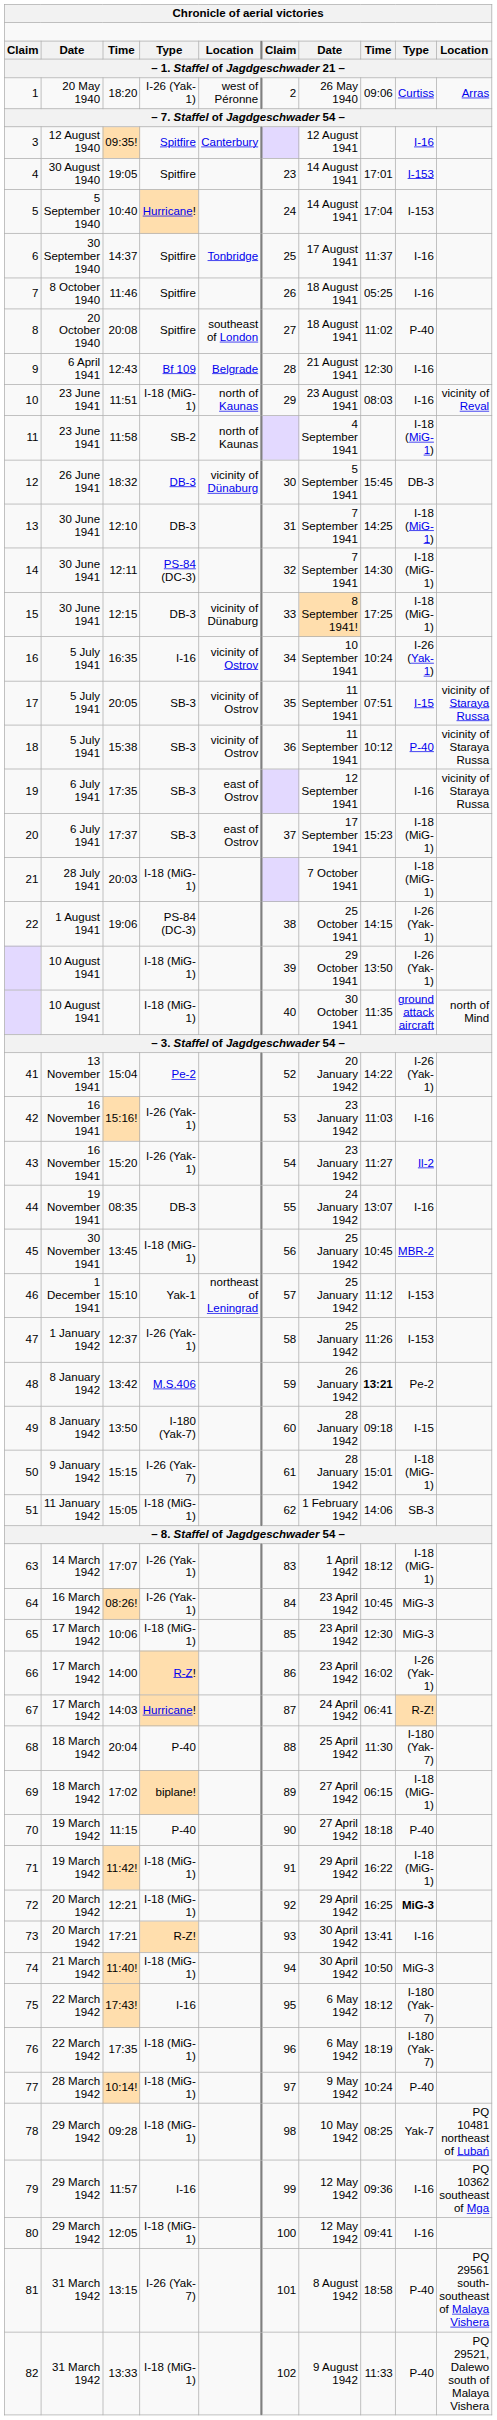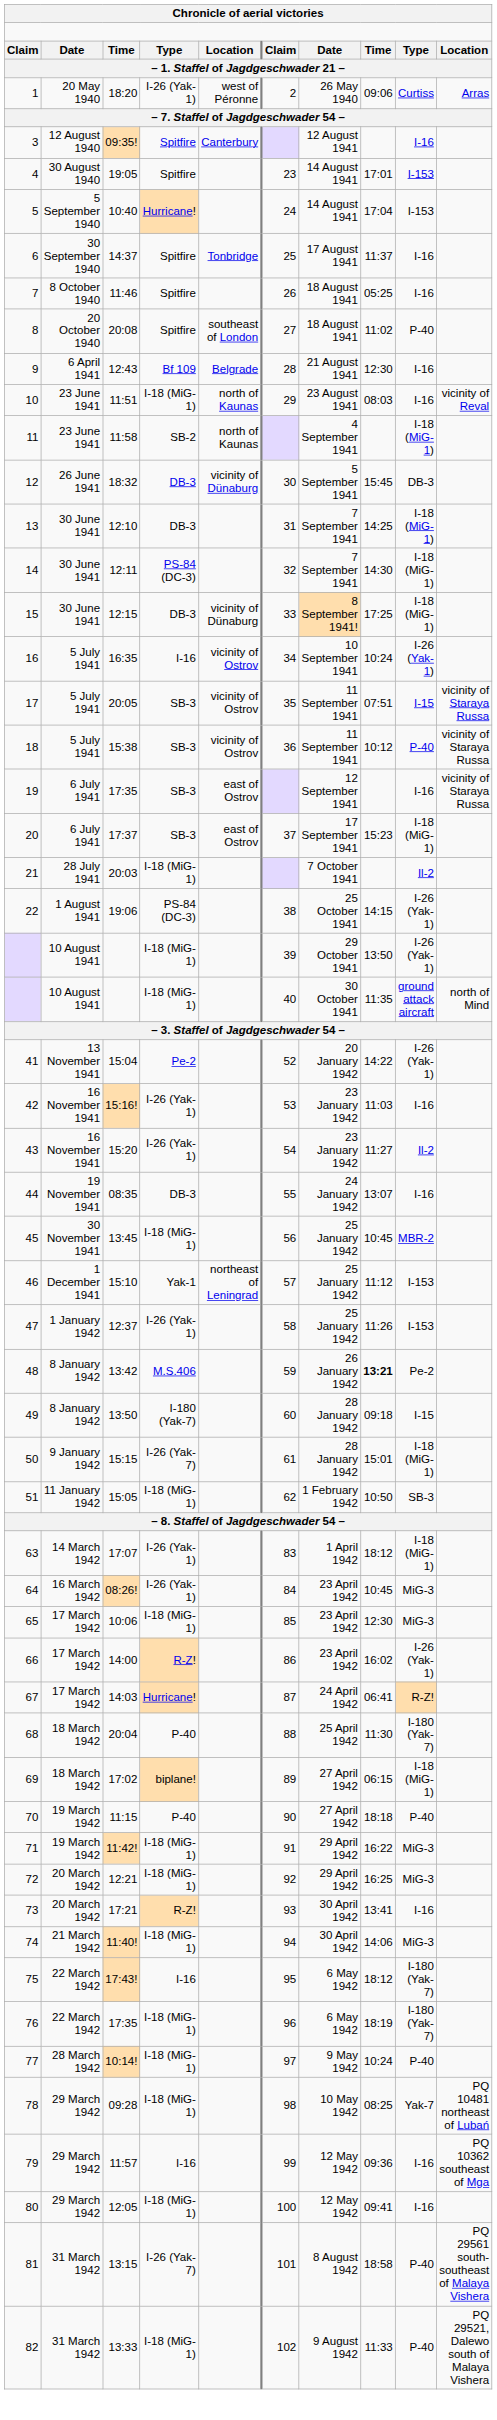(420, 879) I-18 (MiG-1) -> (426, 873) Il-2
(378, 1510) 14:06 -> (378, 1497) 10:50
(420, 1867) I-18 (MiG-1) -> (418, 1848) MiG-3
(418, 1905) bold -> (418, 1879) normal
(378, 1968) 10:50 -> (378, 1942) 14:06
